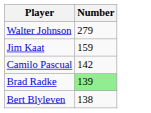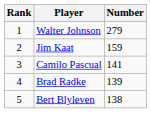+ column: (19, 13)
(85, 65) 142 -> (114, 65) 141
(85, 82) lightgreen background -> (114, 82) no background
